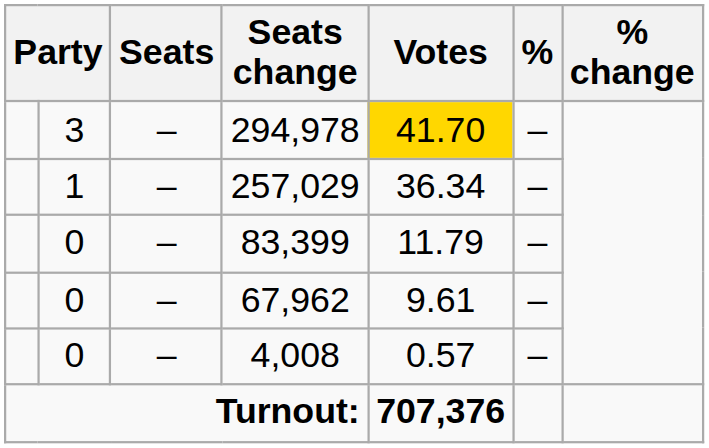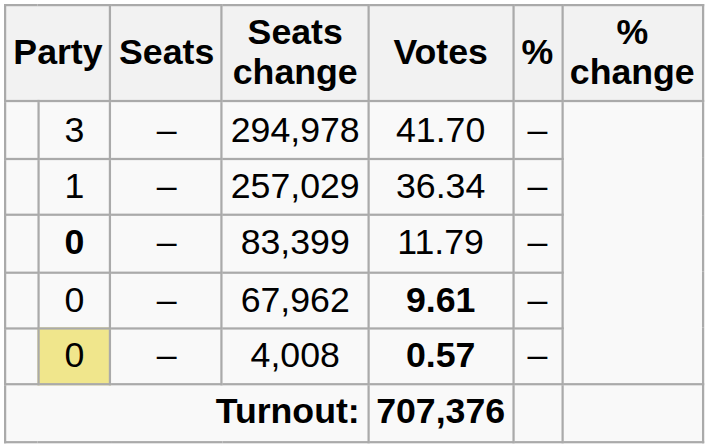(441, 129) gold background -> (441, 129) no background
(74, 242) normal -> (74, 242) bold
(441, 299) normal -> (441, 299) bold
(74, 355) no background -> (74, 355) khaki background
(441, 355) normal -> (441, 355) bold
